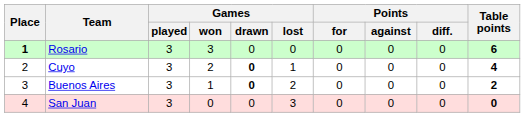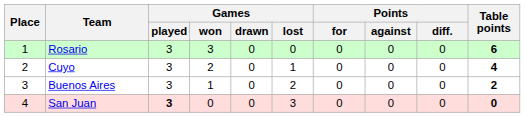(25, 49) bold -> (25, 49) normal
(252, 67) bold -> (252, 67) normal
(252, 85) bold -> (252, 85) normal
(169, 103) normal -> (169, 103) bold
